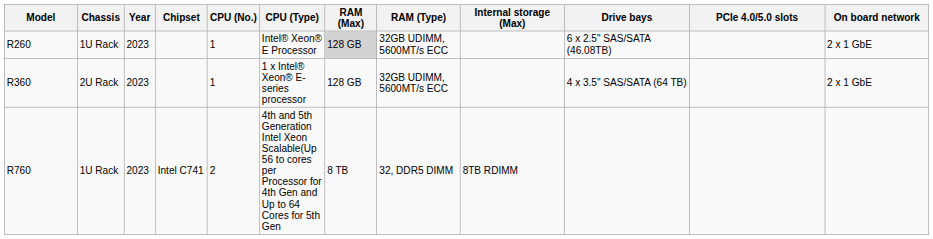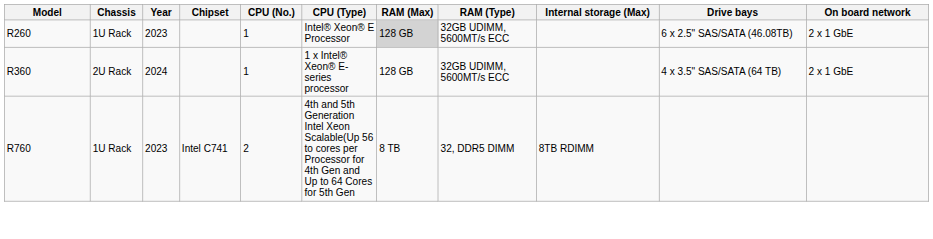- column: (757, 17)
(138, 82) 2023 -> (156, 71) 2024
